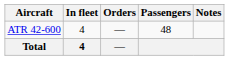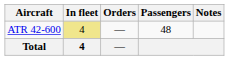(82, 30) no background -> (82, 30) khaki background
